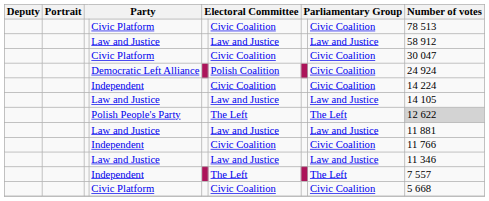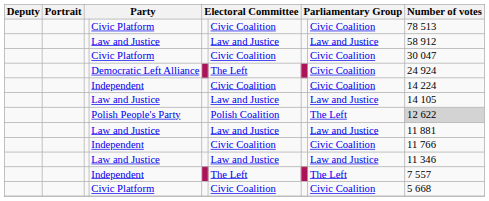(245, 71) Polish Coalition -> (229, 71) The Left
(229, 115) The Left -> (245, 115) Polish Coalition
